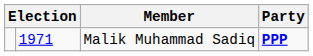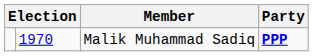(36, 40) 1971 -> (36, 40) 1970
